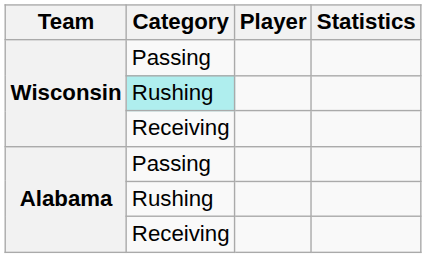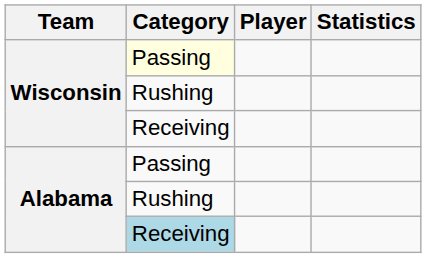(171, 57) no background -> (171, 57) lightyellow background
(173, 92) paleturquoise background -> (173, 92) no background
(181, 234) no background -> (181, 234) lightblue background
